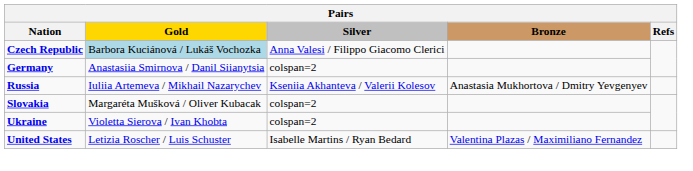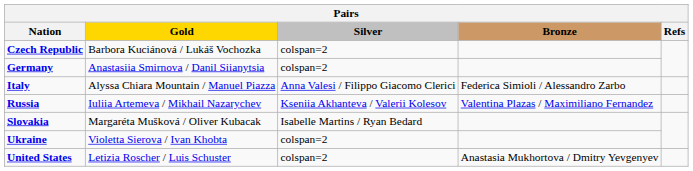(174, 49) lightblue background -> (174, 49) no background
(357, 49) Anna Valesi / Filippo Giacomo Clerici -> (304, 49) colspan=2
+ row: (18, 85)
(549, 85) Anastasia Mukhortova / Dmitry Yevgenyev -> (557, 103) Valentina Plazas / Maximiliano Fernandez
(293, 103) colspan=2 -> (351, 121) Isabelle Martins / Ryan Bedard
(340, 139) Isabelle Martins / Ryan Bedard -> (304, 157) colspan=2
(546, 139) Valentina Plazas / Maximiliano Fernandez -> (560, 157) Anastasia Mukhortova / Dmitry Yevgenyev
